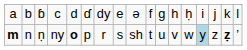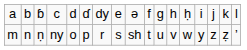(13, 34) bold -> (13, 34) normal
(74, 34) bold -> (73, 34) normal
(203, 34) lightblue background -> (201, 34) no background
(227, 34) bold -> (226, 34) normal
